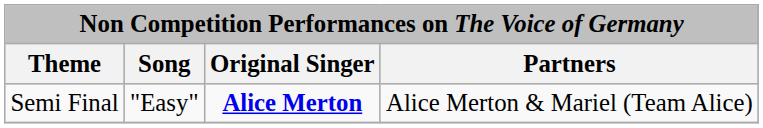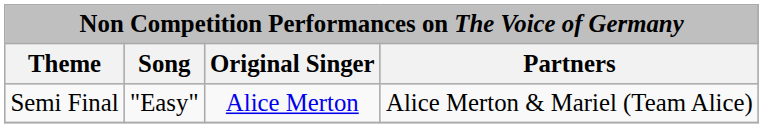(292, 102) bold -> (292, 102) normal
